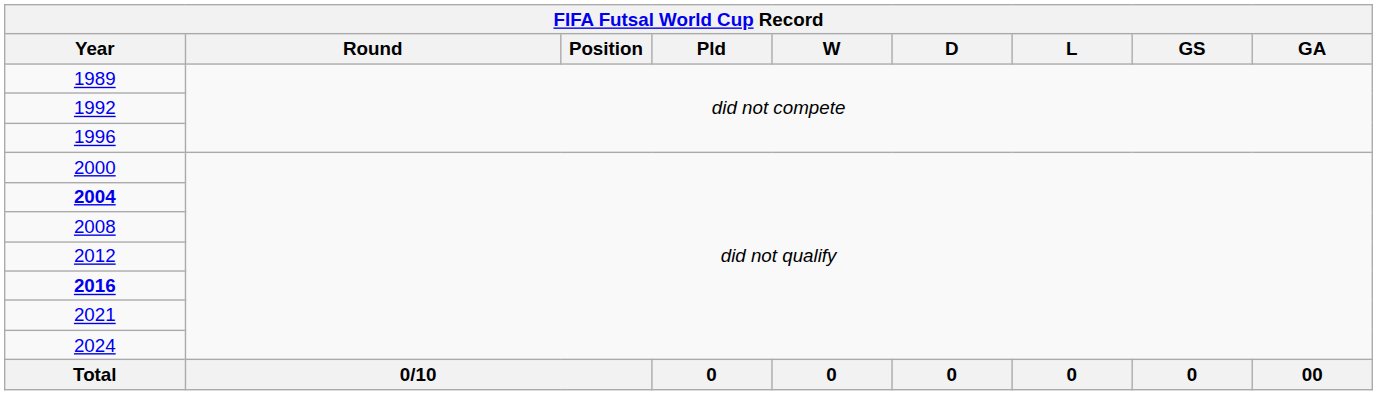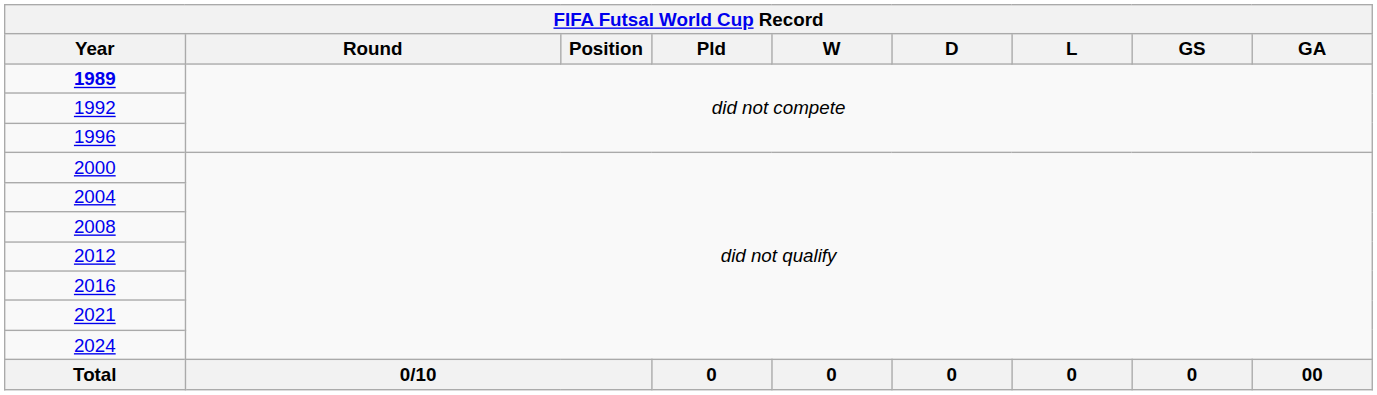(95, 78) normal -> (95, 78) bold
(95, 197) bold -> (95, 197) normal
(95, 285) bold -> (95, 285) normal
